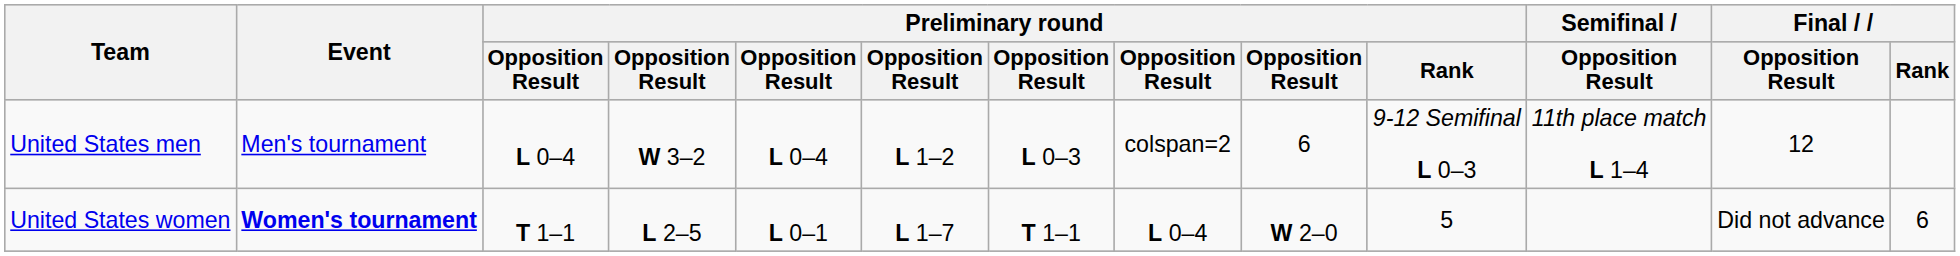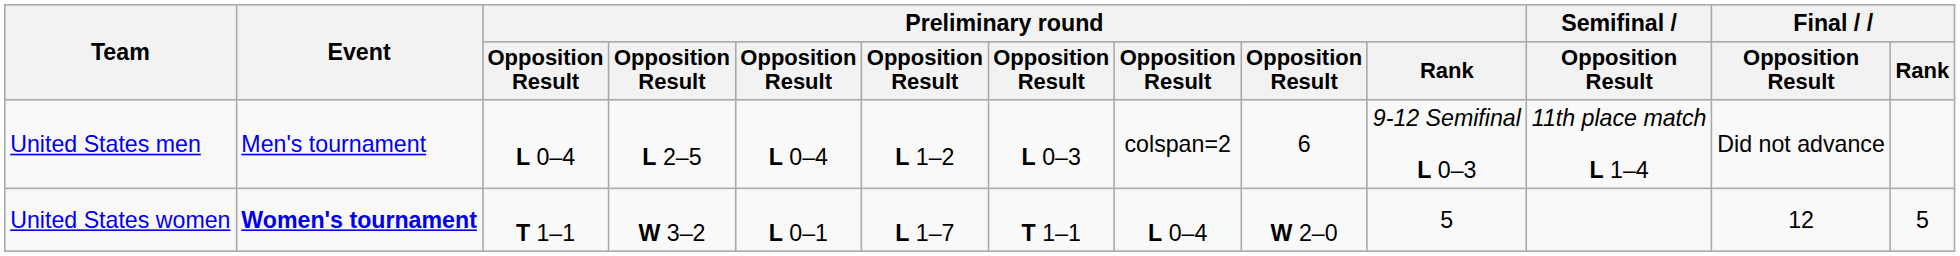(672, 157) W 3–2 -> (672, 157) L 2–5
(1801, 145) 12 -> (1801, 145) Did not advance
(672, 233) L 2–5 -> (672, 233) W 3–2
(1801, 220) Did not advance -> (1801, 220) 12
(1922, 220) 6 -> (1922, 220) 5
